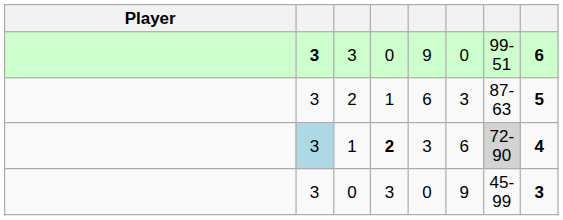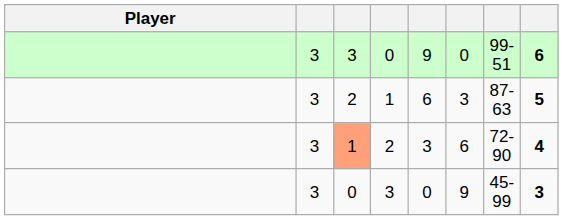(314, 55) bold -> (314, 55) normal
(314, 146) lightblue background -> (314, 146) no background
(352, 146) no background -> (352, 146) lightsalmon background
(389, 146) bold -> (389, 146) normal
(502, 146) lightgrey background -> (502, 146) no background
